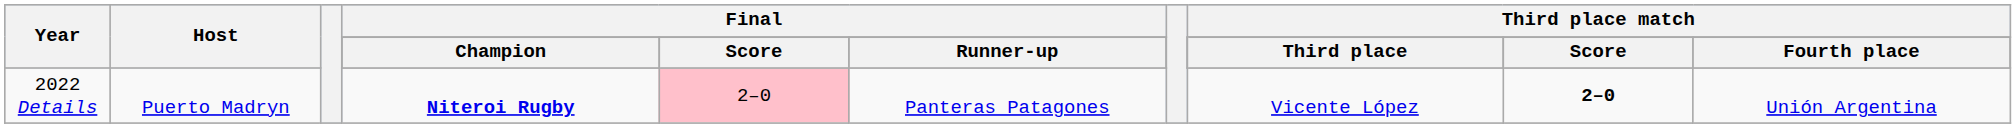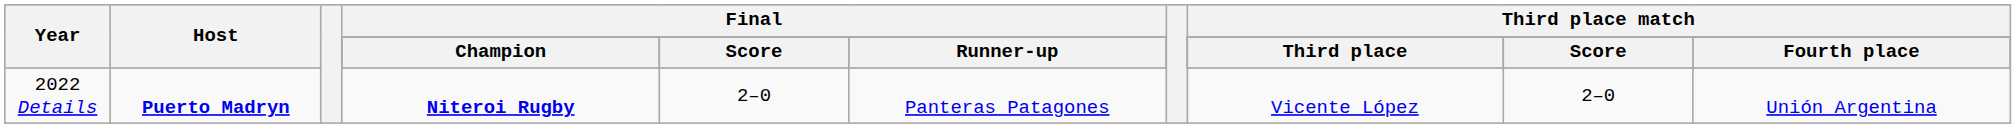(216, 107) normal -> (216, 107) bold
(754, 95) pink background -> (754, 95) no background
(1598, 95) bold -> (1598, 95) normal
